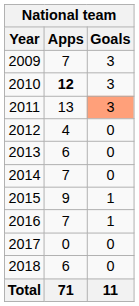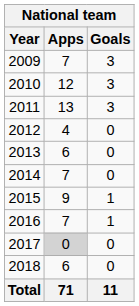(66, 84) bold -> (66, 84) normal
(110, 107) lightsalmon background -> (110, 107) no background
(66, 244) no background -> (66, 244) lightgrey background
